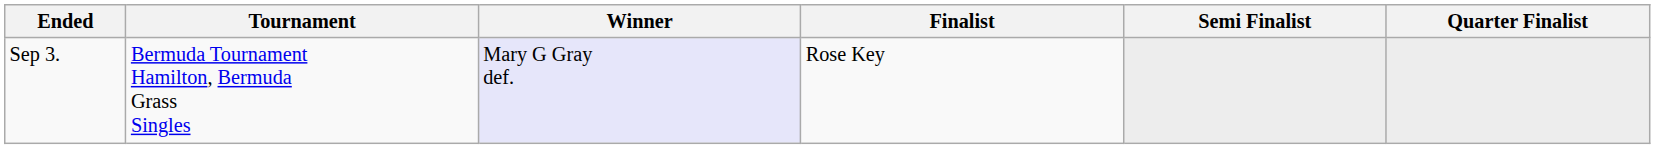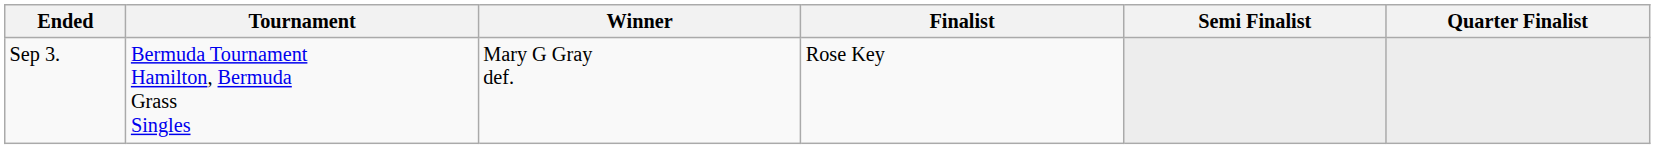(538, 66) lavender background -> (538, 66) no background
